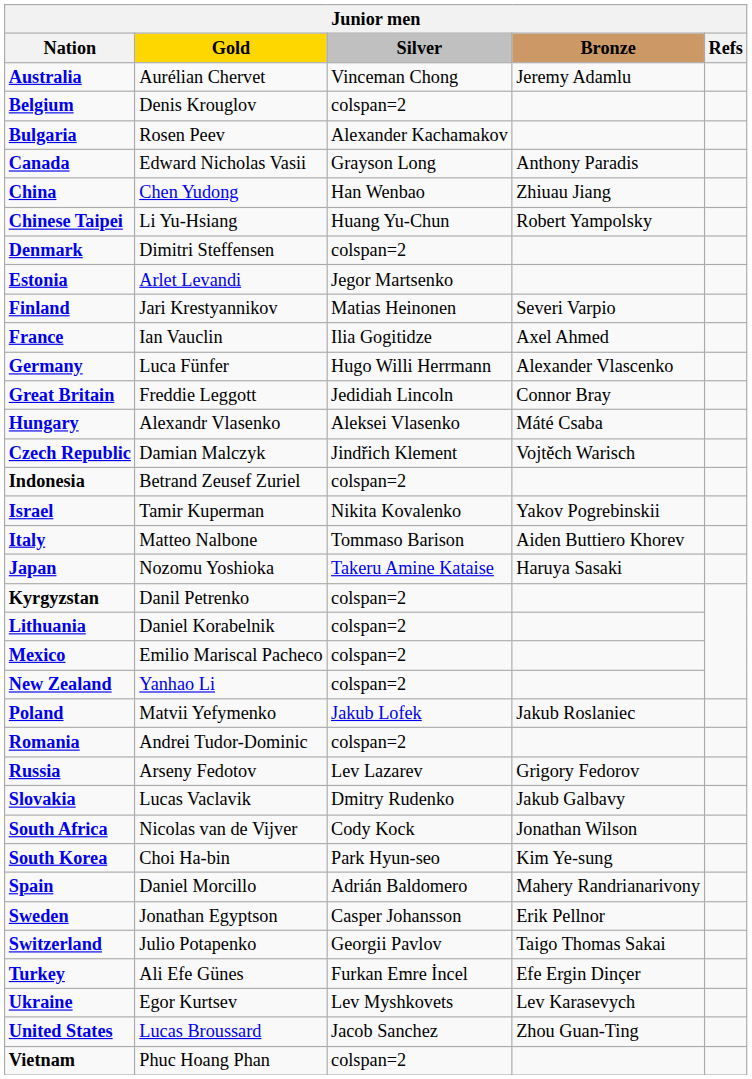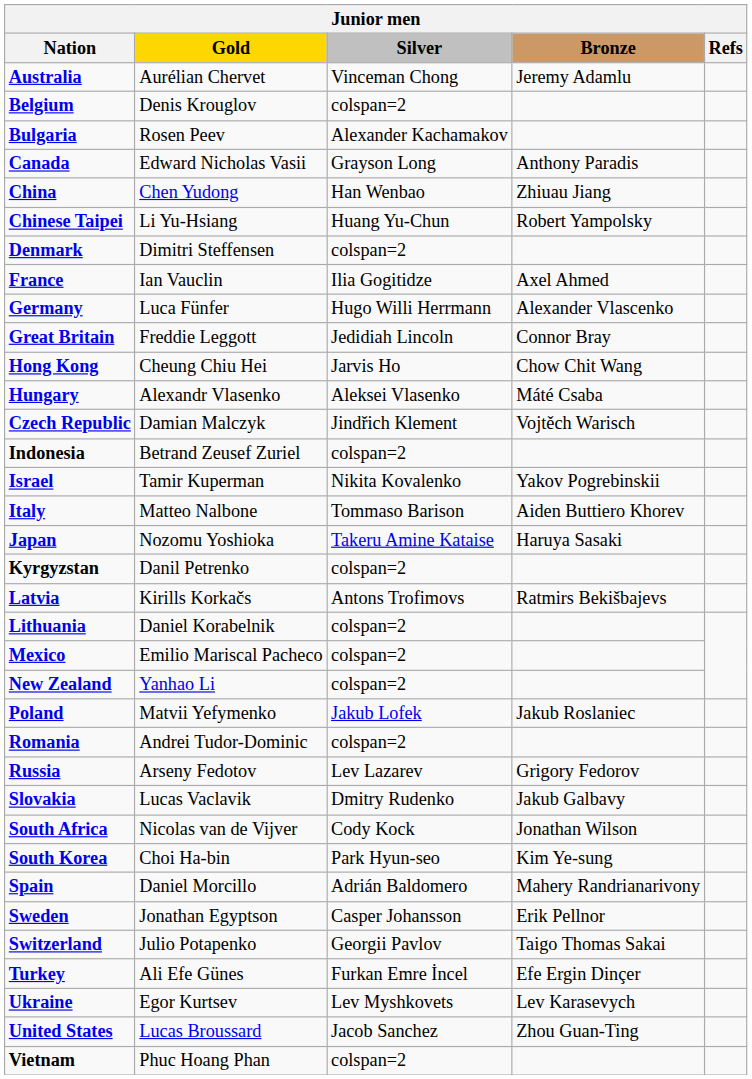- row: (38, 279)
- row: (39, 308)
+ row: (54, 366)
+ row: (34, 597)
